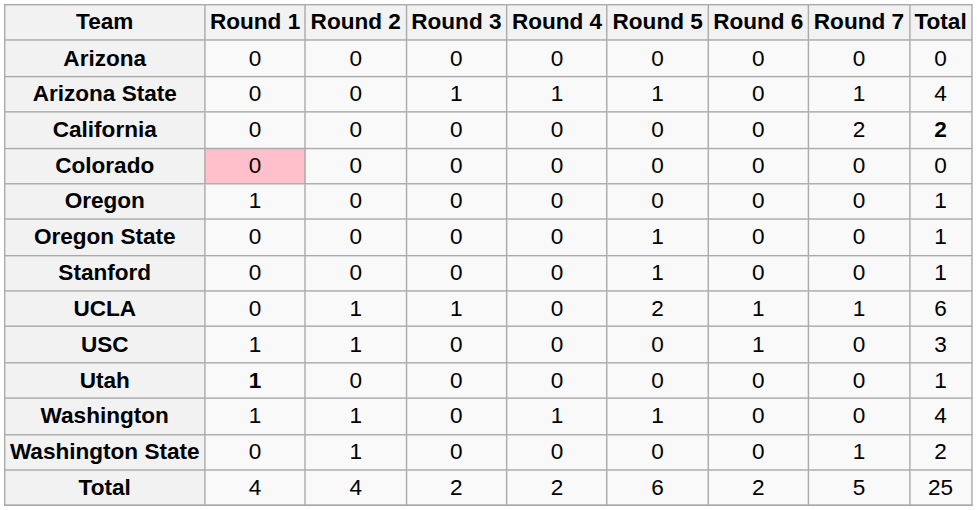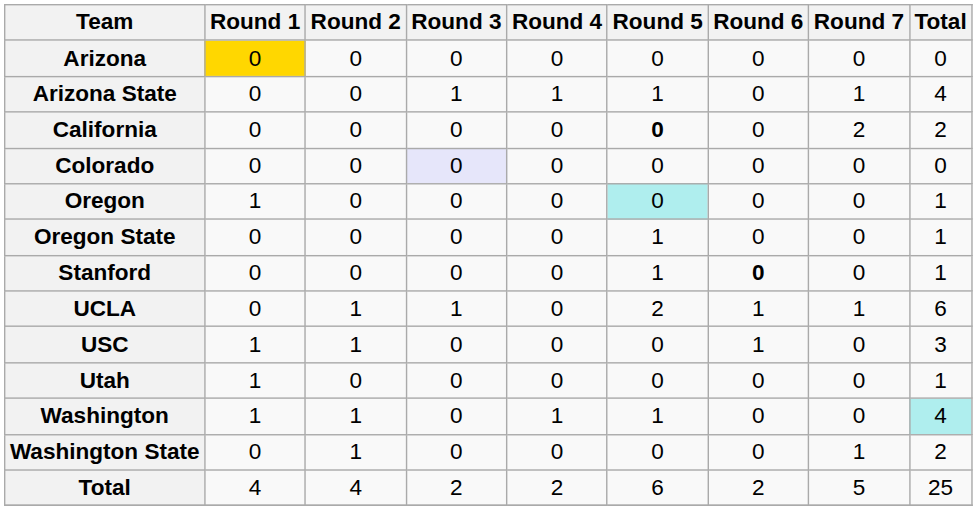(255, 58) no background -> (255, 58) gold background
(658, 129) normal -> (658, 129) bold
(941, 129) bold -> (941, 129) normal
(255, 165) pink background -> (255, 165) no background
(456, 165) no background -> (456, 165) lavender background
(658, 201) no background -> (658, 201) paleturquoise background
(758, 272) normal -> (758, 272) bold
(255, 380) bold -> (255, 380) normal
(941, 415) no background -> (941, 415) paleturquoise background
